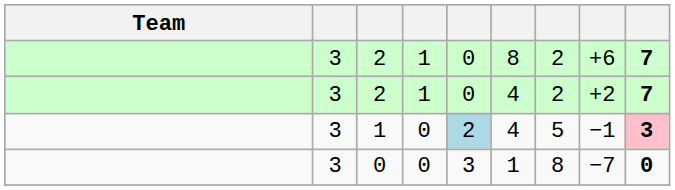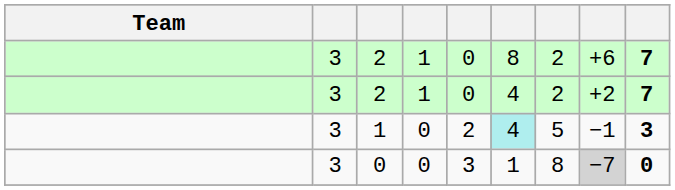(469, 131) lightblue background -> (469, 131) no background
(513, 131) no background -> (513, 131) paleturquoise background
(647, 131) pink background -> (647, 131) no background
(602, 167) no background -> (602, 167) lightgrey background
